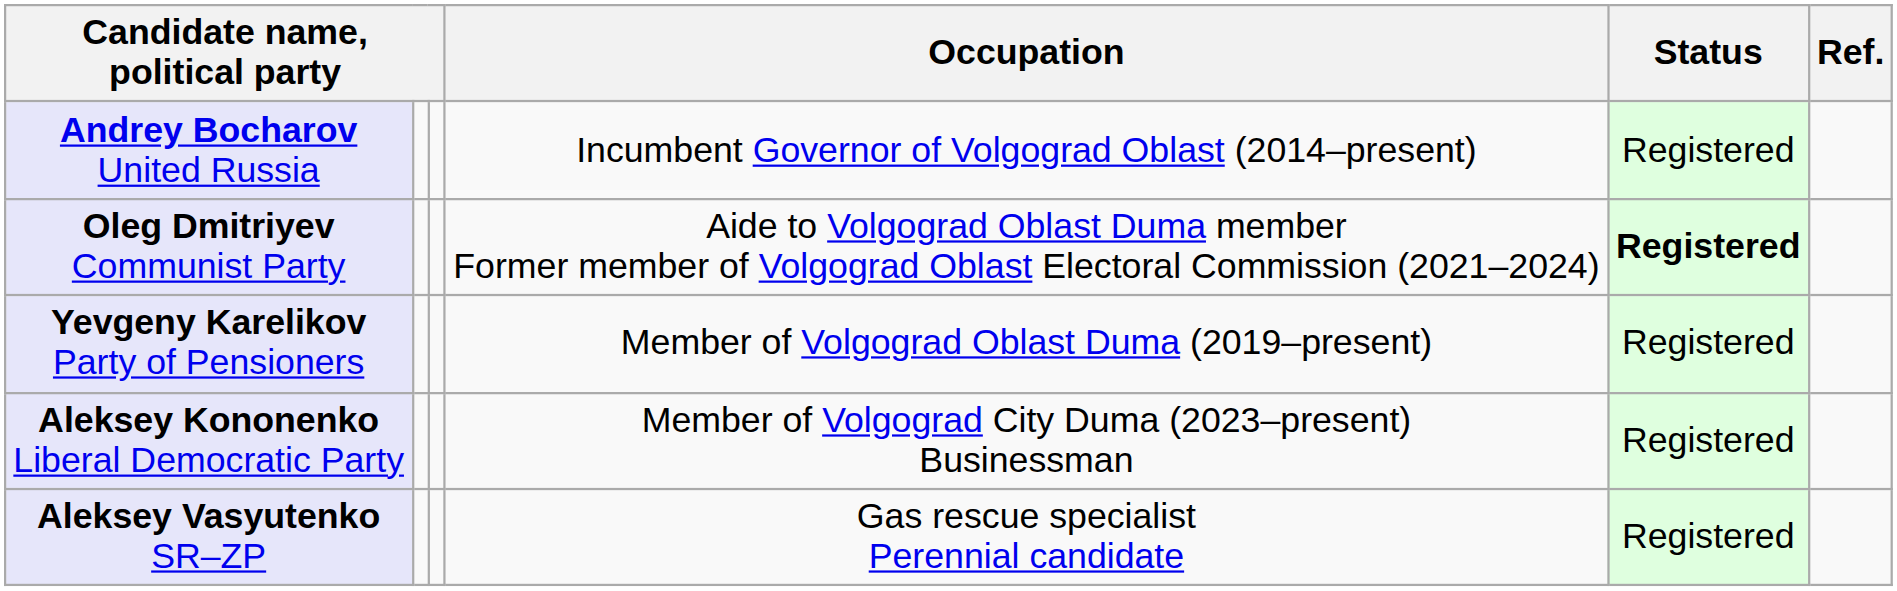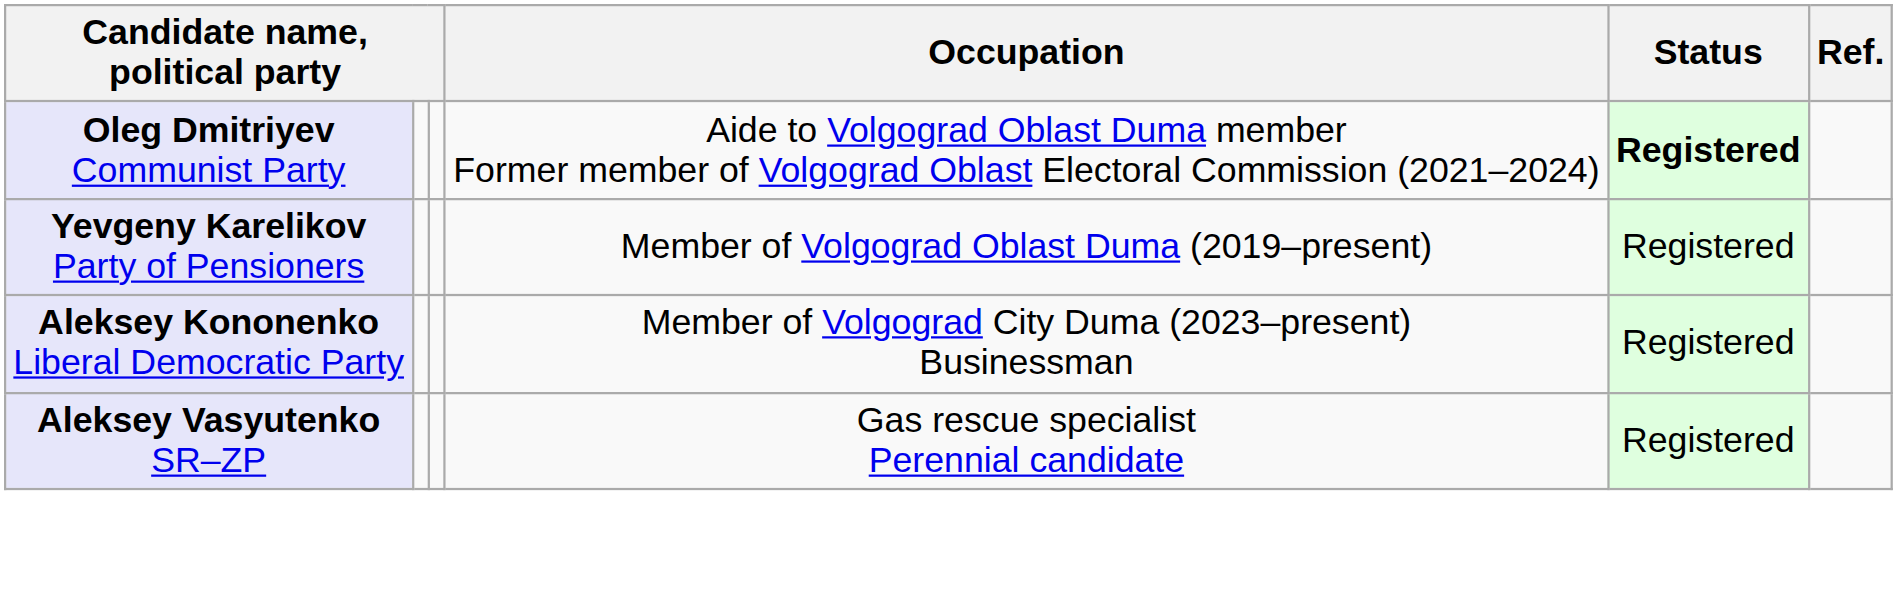- row: (209, 149)
